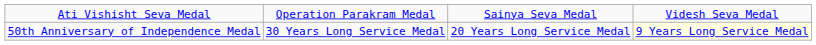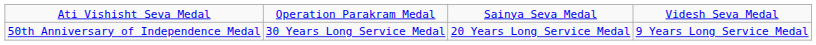(722, 31) lightyellow background -> (722, 31) no background
